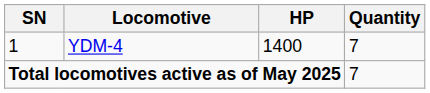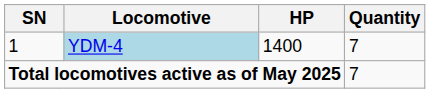(95, 46) no background -> (95, 46) lightblue background
